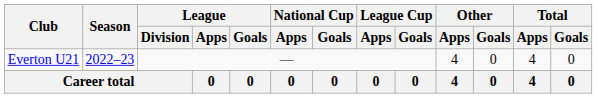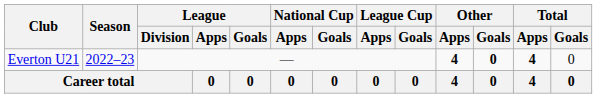(454, 59) normal -> (454, 59) bold
(493, 59) normal -> (493, 59) bold
(532, 59) normal -> (532, 59) bold
